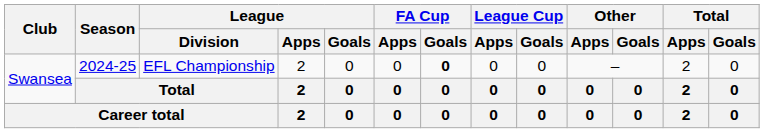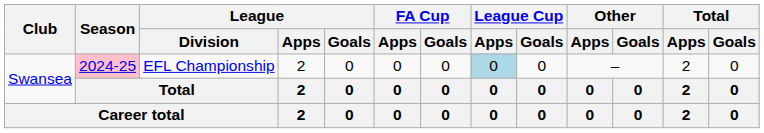(108, 66) no background -> (108, 66) pink background
(446, 66) bold -> (446, 66) normal
(494, 66) no background -> (494, 66) lightblue background
